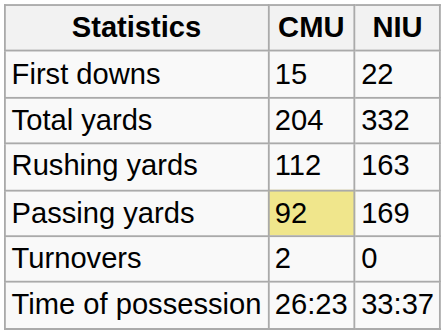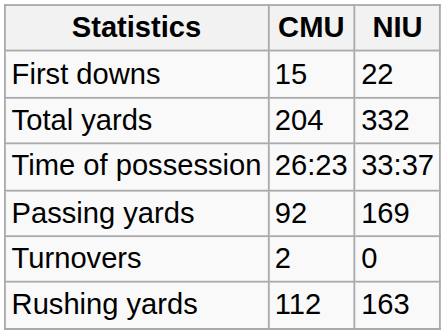rows swapped: (105, 166) <-> (137, 304)
(291, 212) khaki background -> (291, 212) no background
